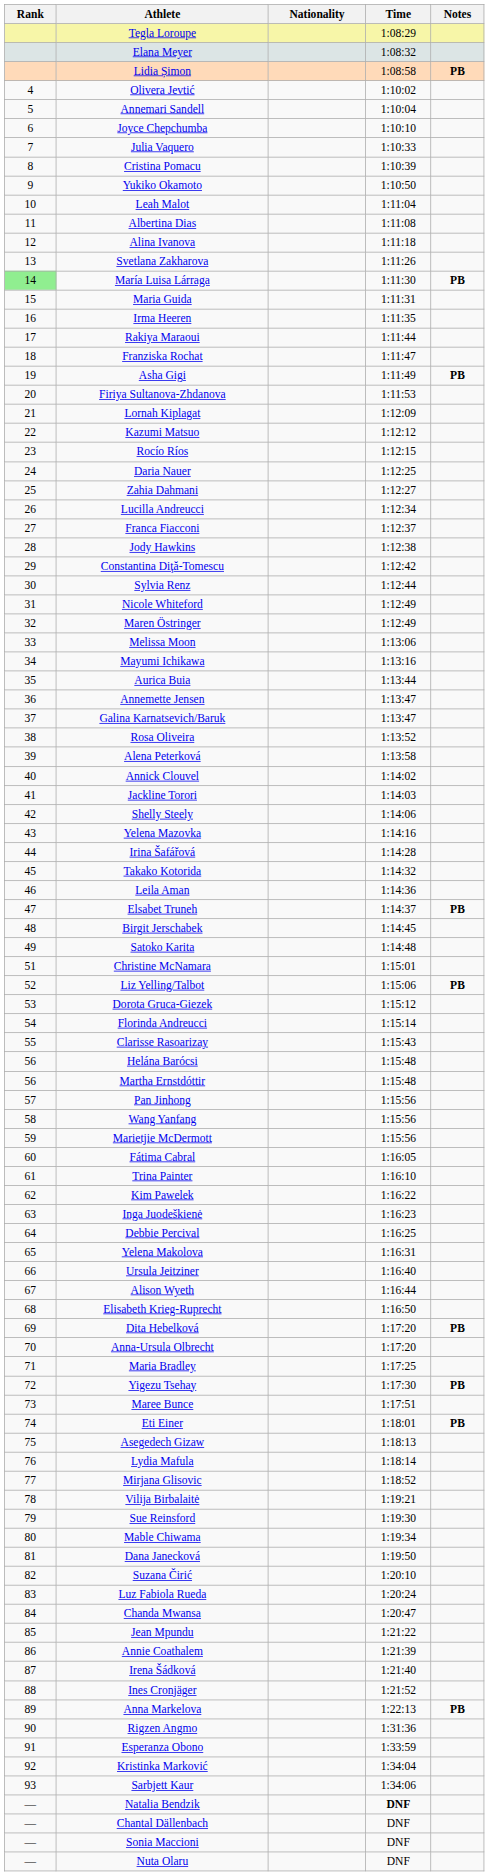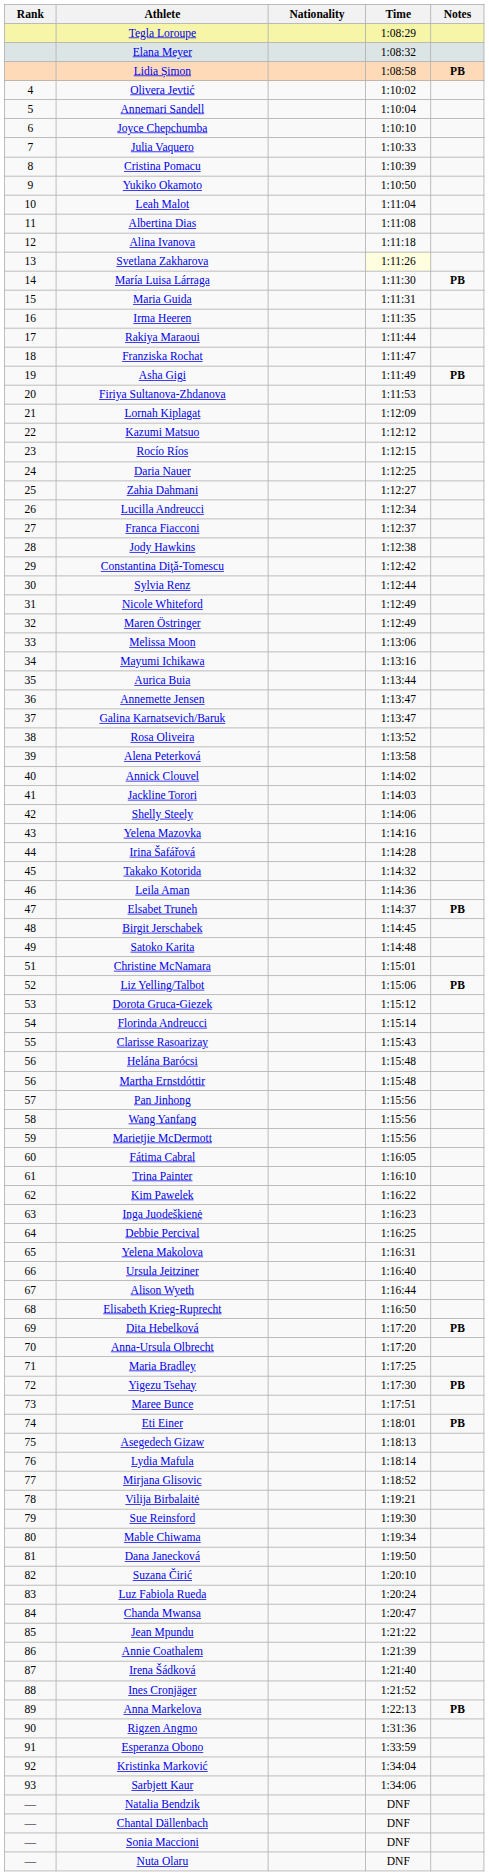(398, 261) no background -> (398, 261) lightyellow background
(30, 280) lightgreen background -> (30, 280) no background
(398, 1804) bold -> (398, 1804) normal
